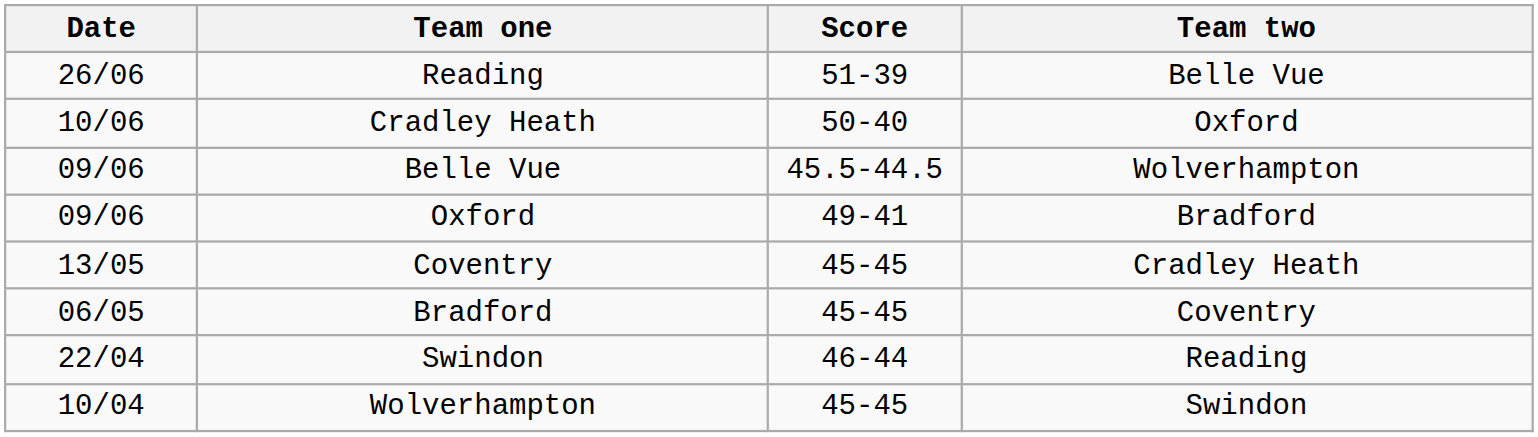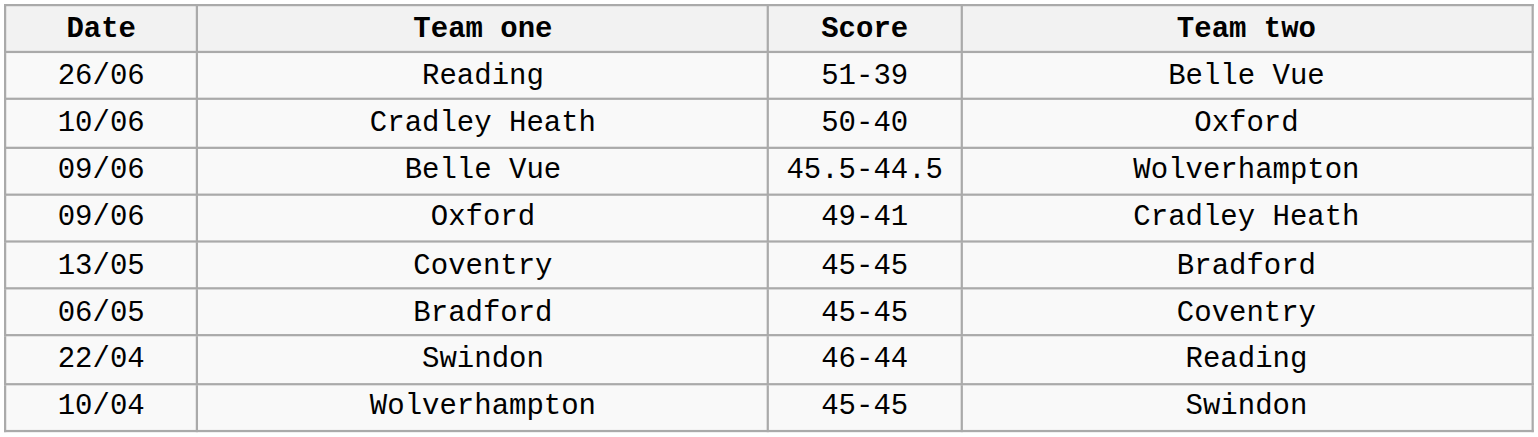(1246, 218) Bradford -> (1246, 218) Cradley Heath
(1246, 265) Cradley Heath -> (1246, 265) Bradford
